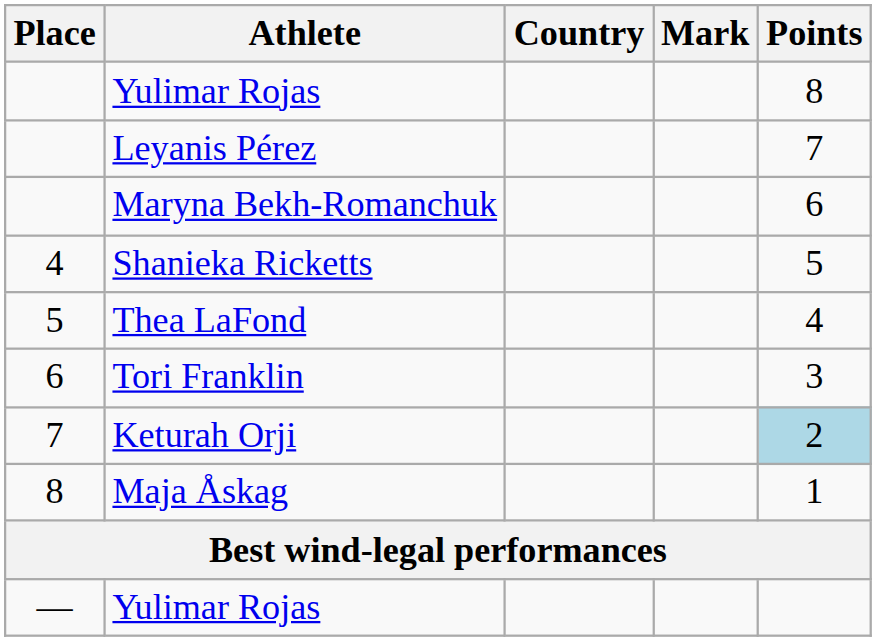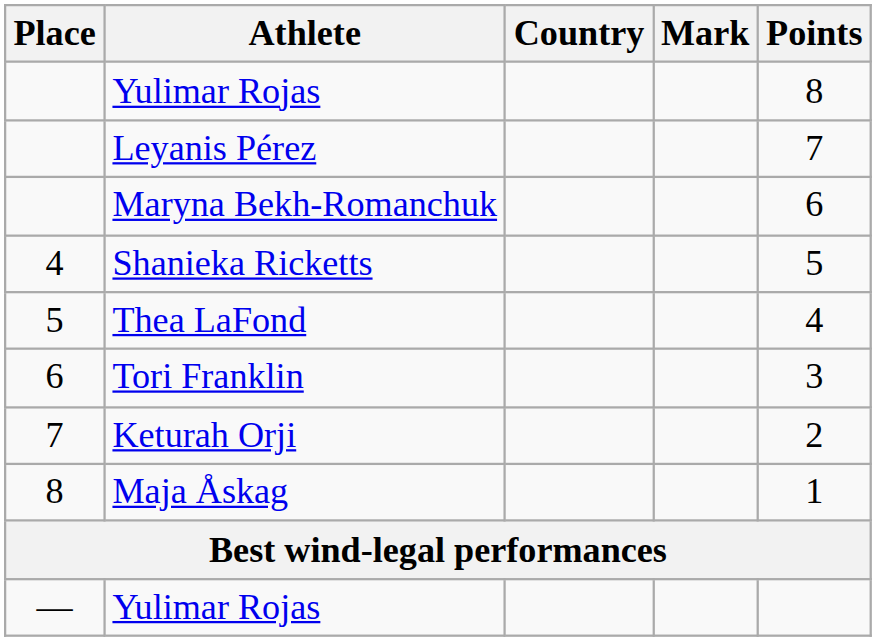(814, 434) lightblue background -> (814, 434) no background
